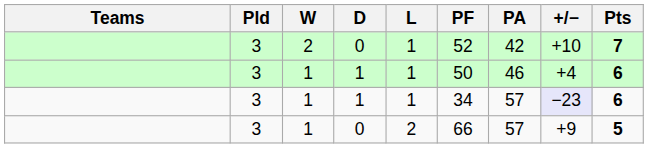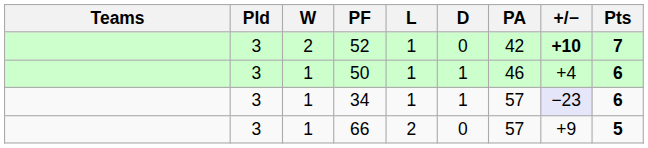columns swapped: (360, 18) <-> (463, 18)
(566, 45) normal -> (566, 45) bold
